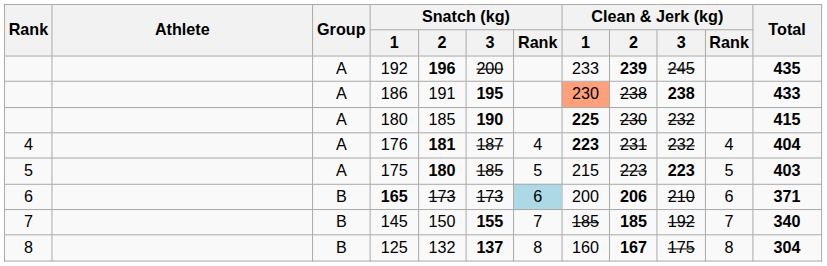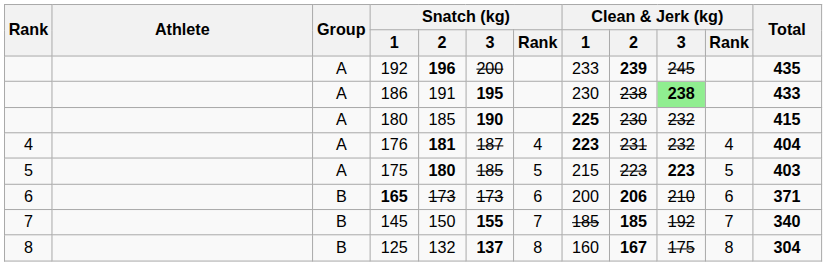(586, 94) lightsalmon background -> (586, 94) no background
(681, 94) no background -> (681, 94) lightgreen background
(538, 196) lightblue background -> (538, 196) no background
